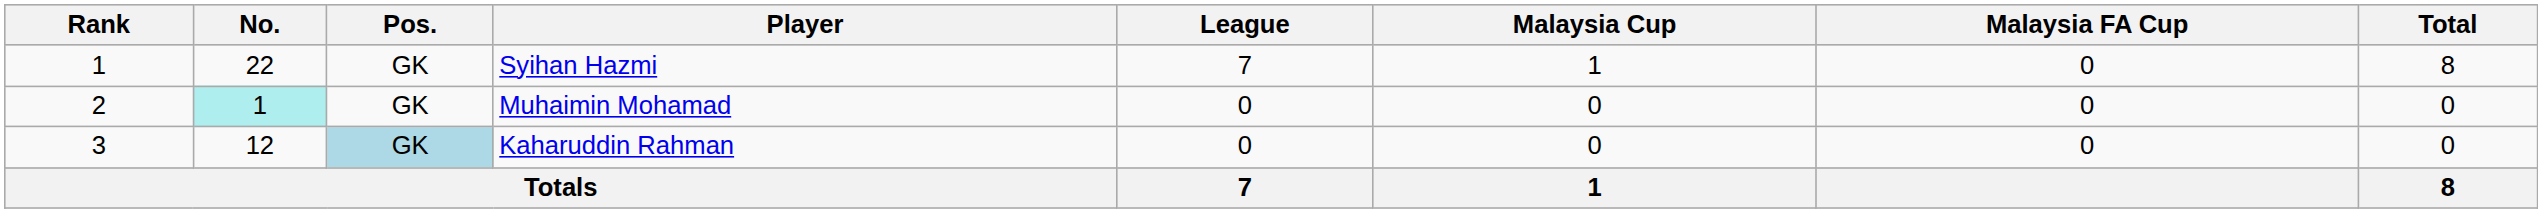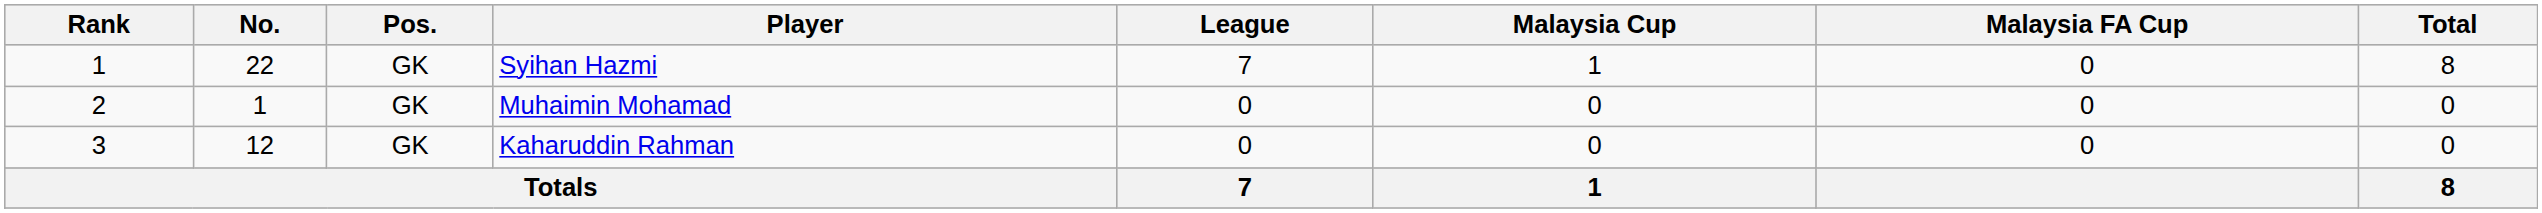(260, 106) paleturquoise background -> (260, 106) no background
(410, 146) lightblue background -> (410, 146) no background
